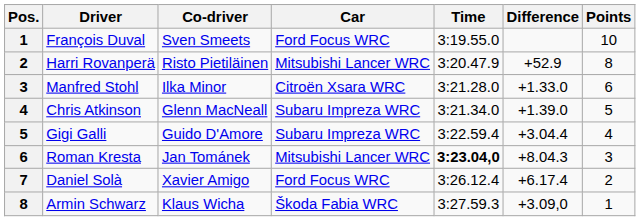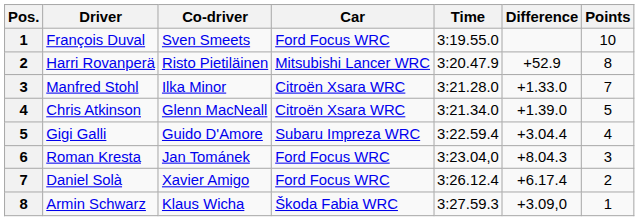(609, 87) 6 -> (608, 87) 7
(348, 110) Subaru Impreza WRC -> (340, 110) Citroën Xsara WRC
(353, 157) Mitsubishi Lancer WRC -> (332, 157) Ford Focus WRC
(468, 157) bold -> (468, 157) normal
